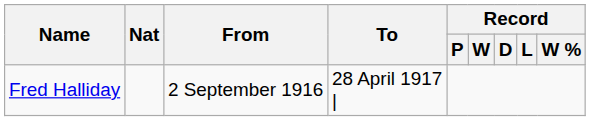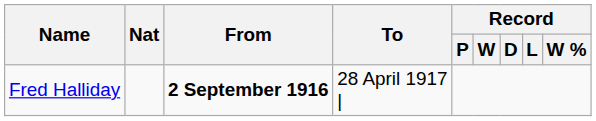(246, 89) normal -> (248, 89) bold
